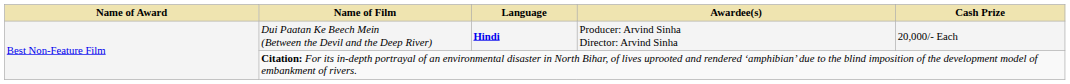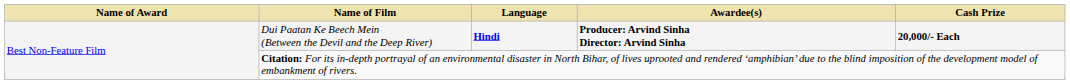(630, 36) normal -> (635, 36) bold
(928, 36) normal -> (929, 36) bold
